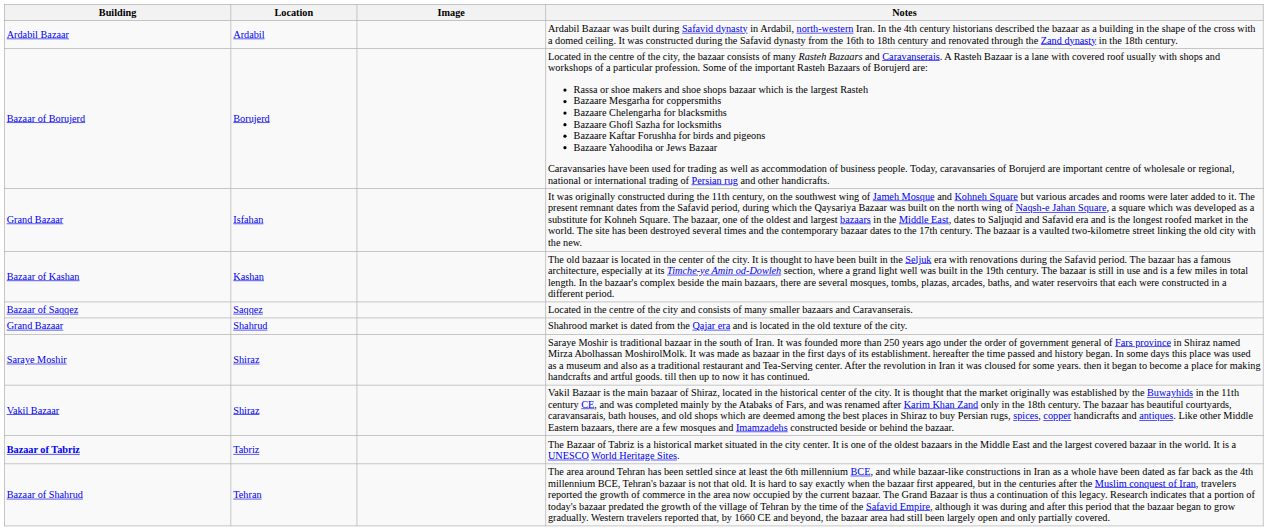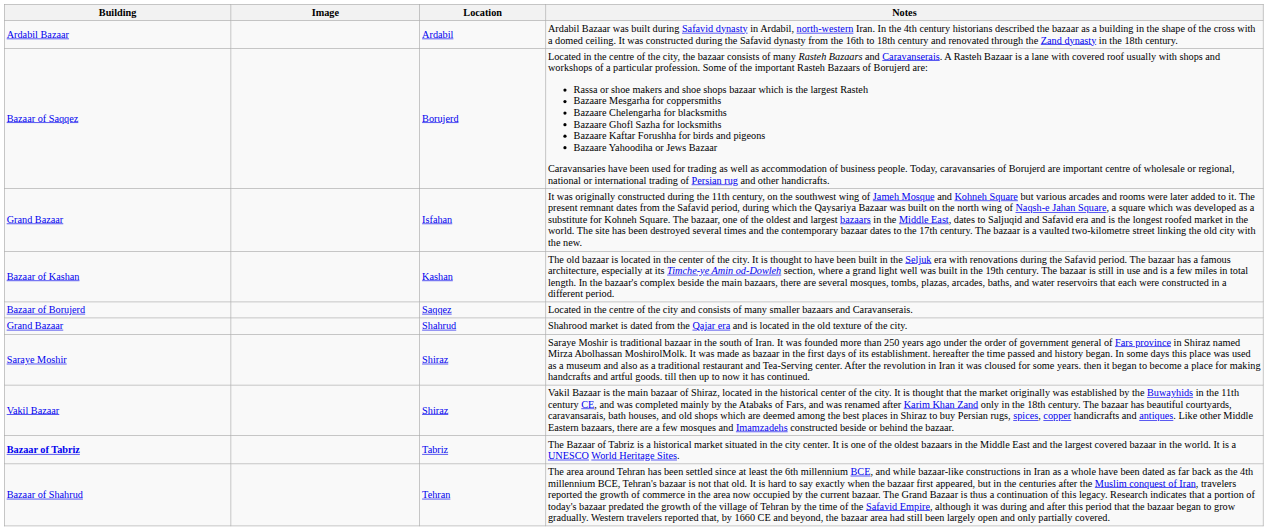columns swapped: (294, 12) <-> (451, 12)
(46, 118) Bazaar of Borujerd -> (42, 118) Bazaar of Saqqez
(42, 310) Bazaar of Saqqez -> (46, 310) Bazaar of Borujerd
